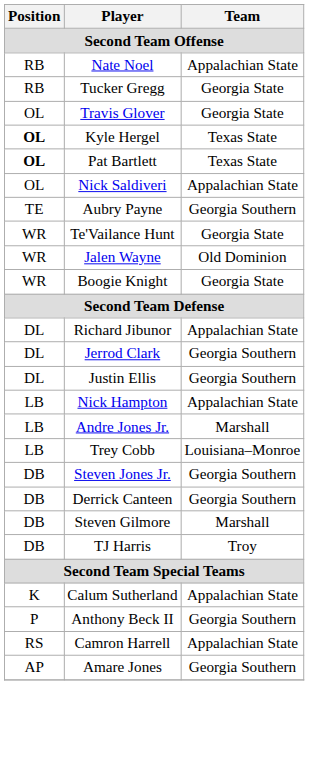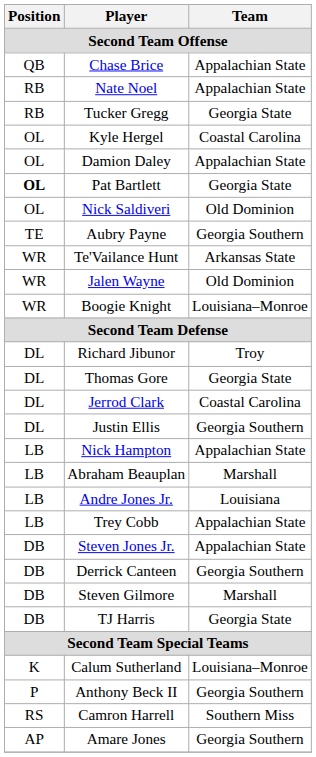+ row: (126, 64)
- row: (122, 112)
(34, 137) bold -> (34, 137) normal
(242, 137) Texas State -> (250, 137) Coastal Carolina
+ row: (126, 161)
(242, 161) Texas State -> (250, 185) Georgia State
(242, 185) Appalachian State -> (250, 209) Old Dominion
(242, 233) Georgia State -> (250, 257) Arkansas State
(242, 281) Georgia State -> (250, 305) Louisiana–Monroe
(242, 329) Appalachian State -> (250, 354) Troy
+ row: (126, 378)
(242, 354) Georgia Southern -> (250, 402) Coastal Carolina
+ row: (126, 474)
(242, 426) Marshall -> (250, 498) Louisiana
(242, 450) Louisiana–Monroe -> (250, 522) Appalachian State
(242, 474) Georgia Southern -> (250, 546) Appalachian State
(242, 546) Troy -> (250, 619) Georgia State
(242, 595) Appalachian State -> (250, 667) Louisiana–Monroe
(242, 643) Appalachian State -> (250, 715) Southern Miss
